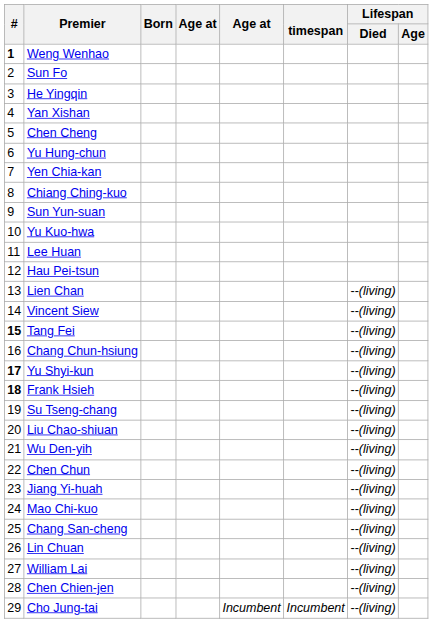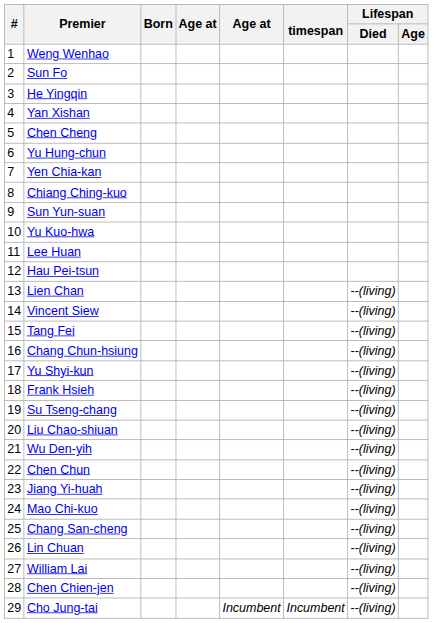(11, 53) bold -> (11, 53) normal
(14, 331) bold -> (14, 331) normal
(14, 370) bold -> (14, 370) normal
(14, 390) bold -> (14, 390) normal
